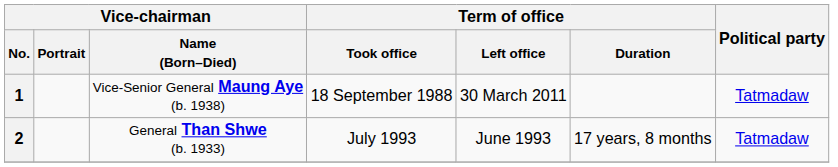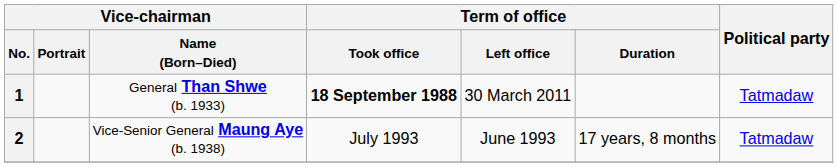(198, 95) Vice-Senior General Maung Aye (b. 1938) -> (198, 95) General Than Shwe (b. 1933)
(382, 95) normal -> (384, 95) bold
(198, 139) General Than Shwe (b. 1933) -> (198, 139) Vice-Senior General Maung Aye (b. 1938)
